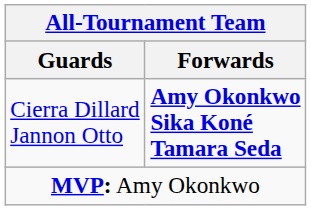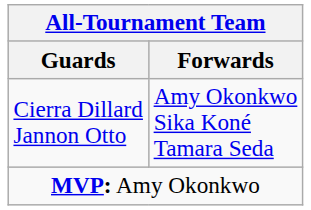(225, 122) bold -> (225, 122) normal
